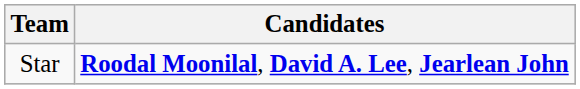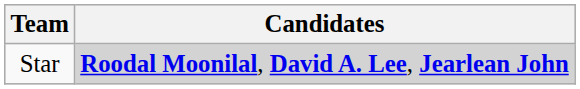(324, 63) no background -> (324, 63) lightgrey background
